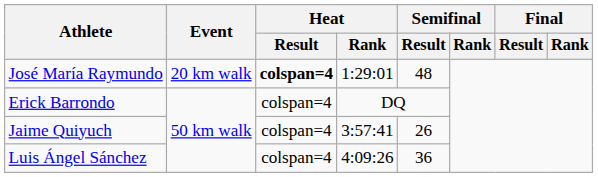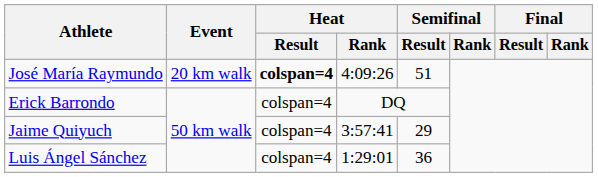(367, 74) 1:29:01 -> (367, 74) 4:09:26
(424, 74) 48 -> (424, 74) 51
(424, 130) 26 -> (424, 130) 29
(367, 158) 4:09:26 -> (367, 158) 1:29:01
